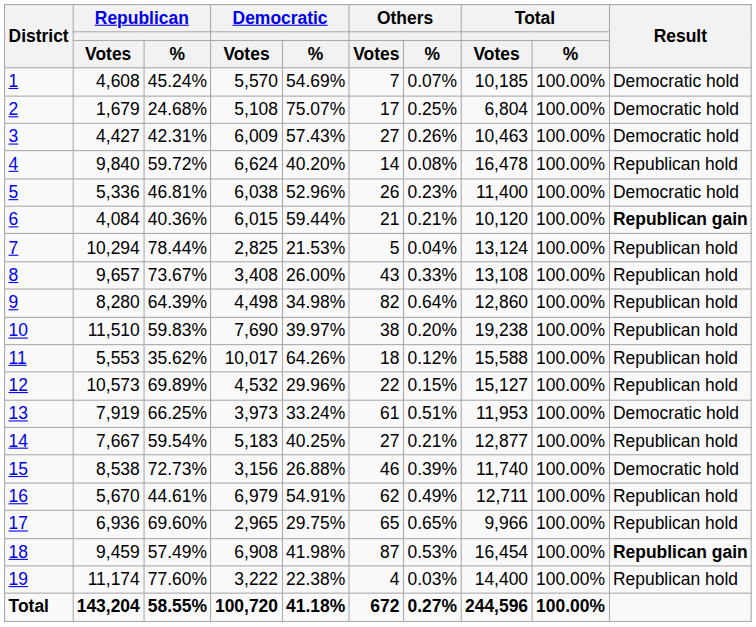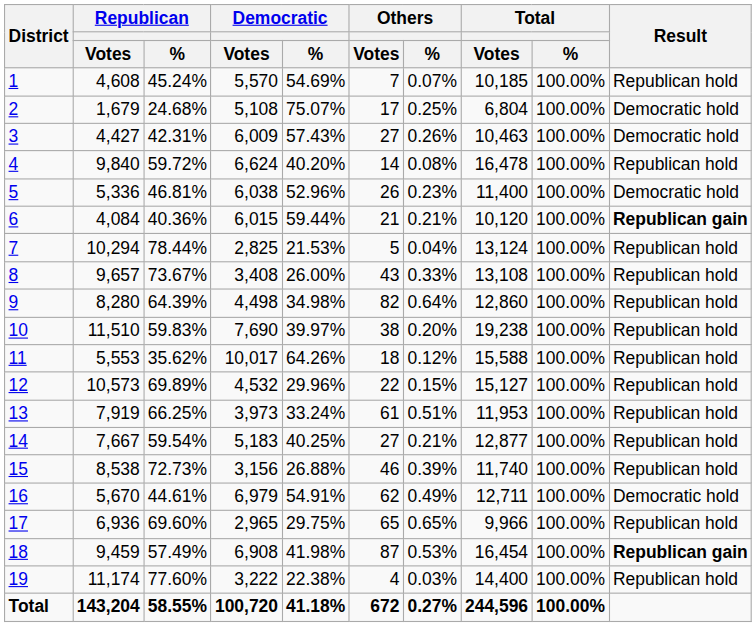(676, 81) Democratic hold -> (676, 81) Republican hold
(676, 413) Democratic hold -> (676, 413) Republican hold
(676, 468) Democratic hold -> (676, 468) Republican hold
(676, 496) Republican hold -> (676, 496) Democratic hold
